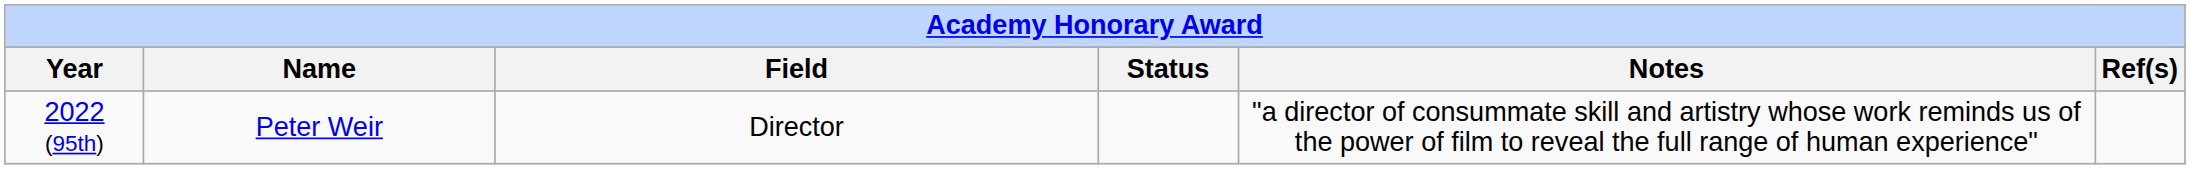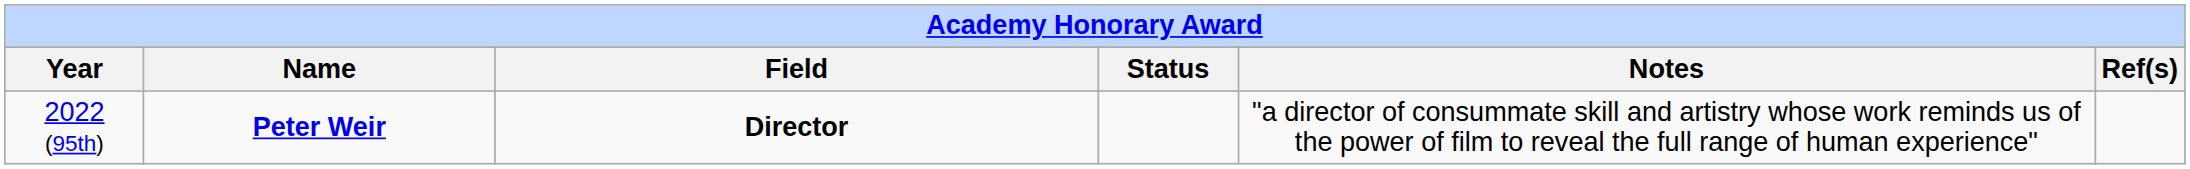(319, 126) normal -> (319, 126) bold
(796, 126) normal -> (796, 126) bold
